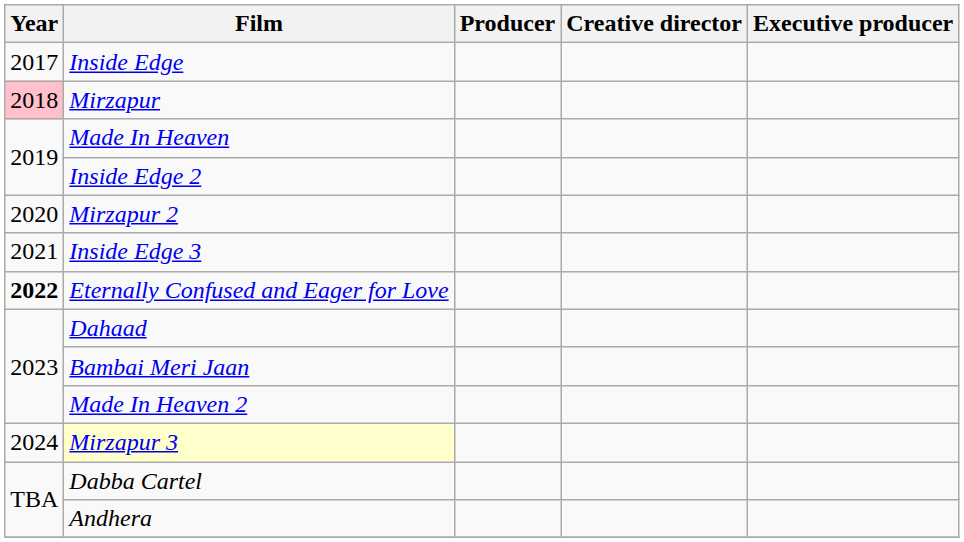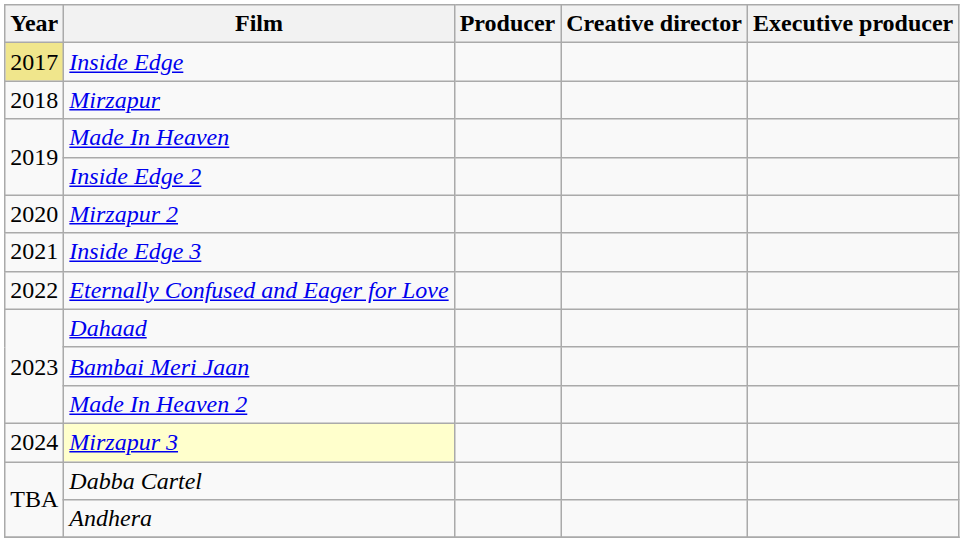(34, 61) no background -> (34, 61) khaki background
(34, 99) pink background -> (34, 99) no background
(34, 289) bold -> (34, 289) normal
